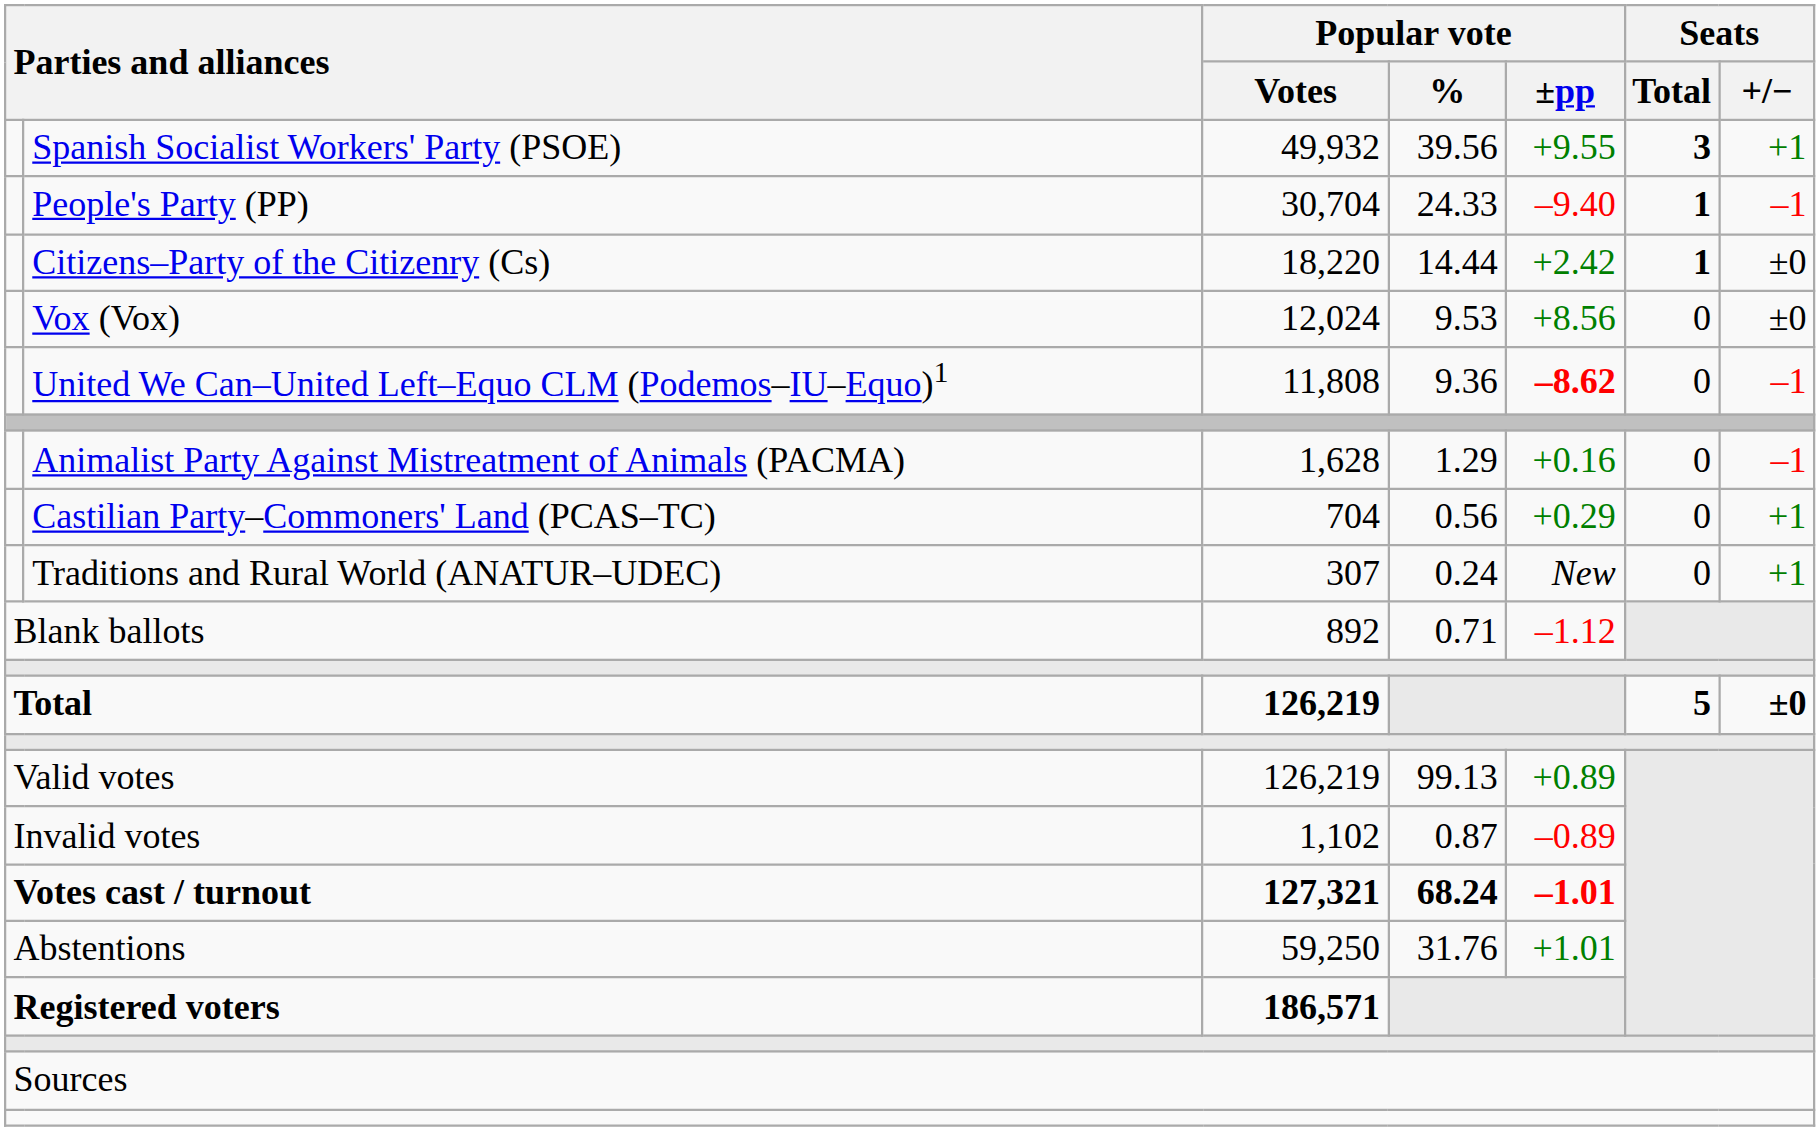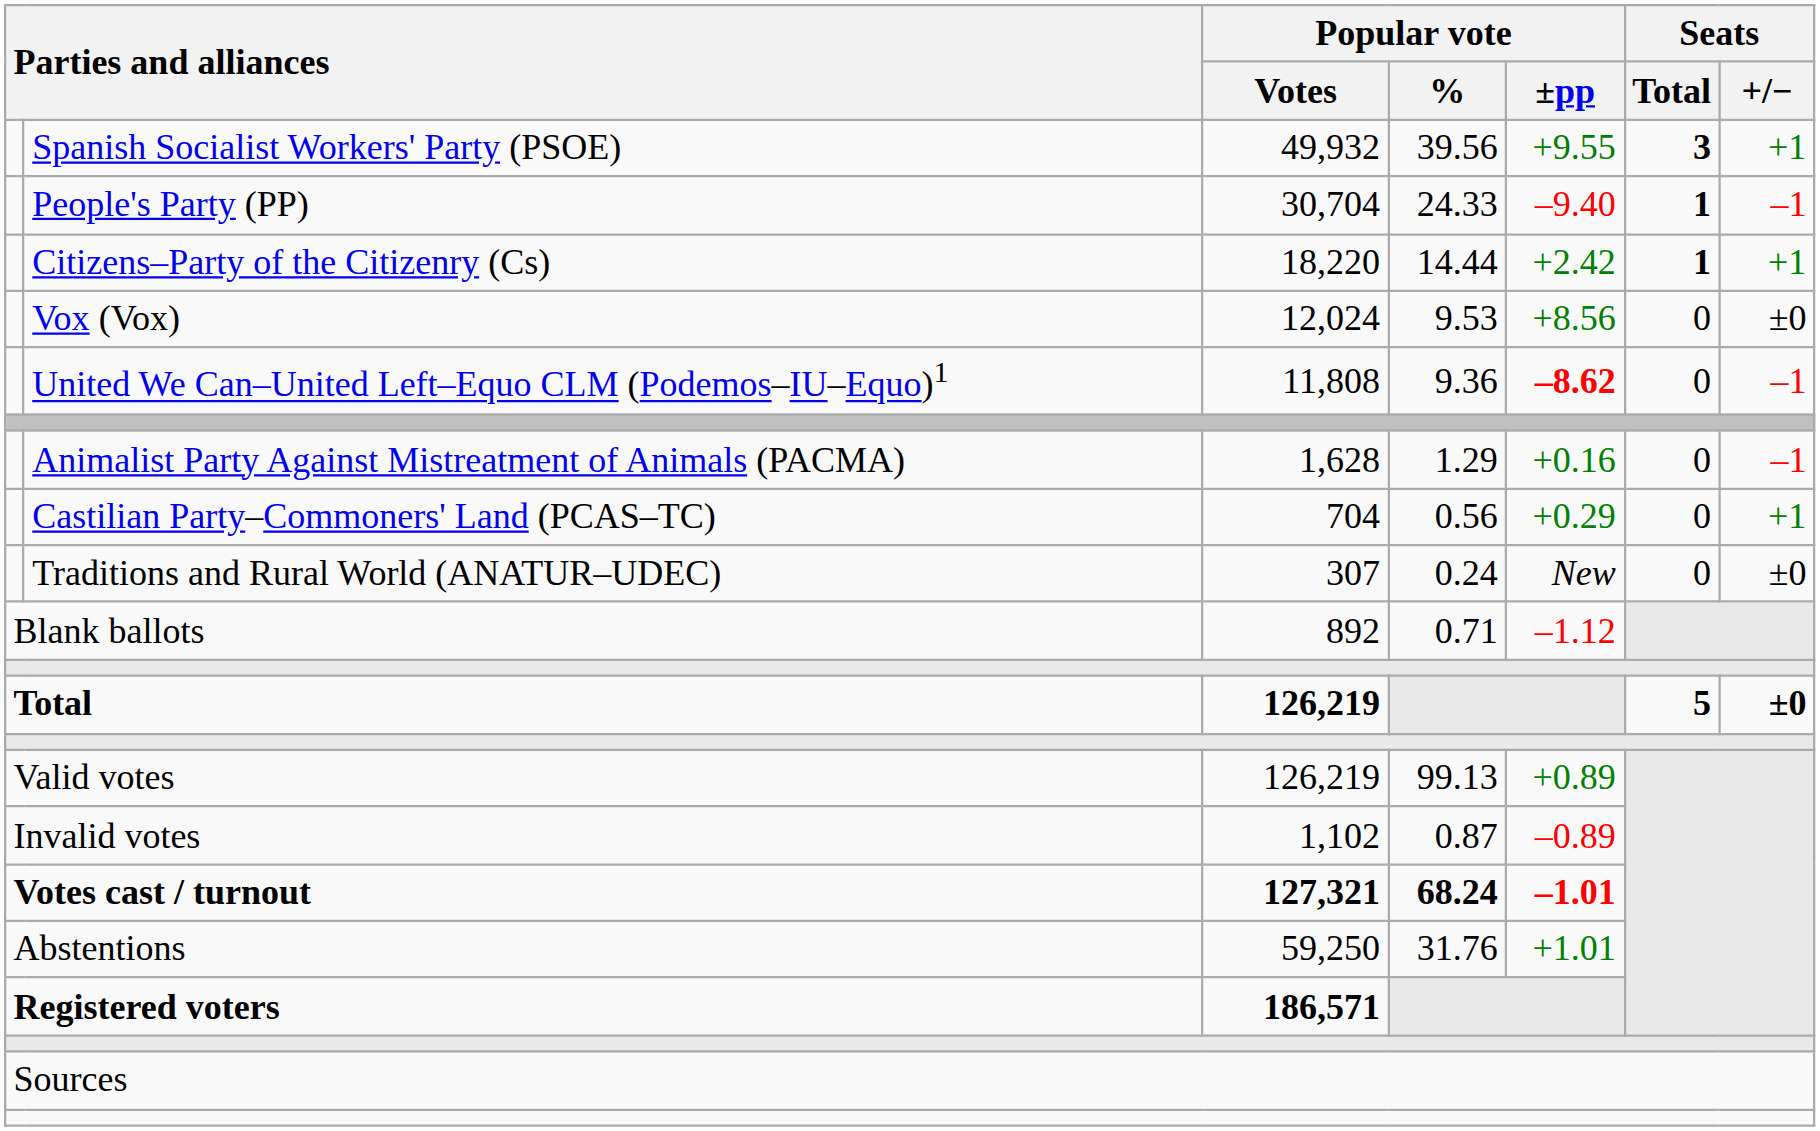(1788, 261) ±0 -> (1787, 261) +1
(1787, 573) +1 -> (1788, 573) ±0
